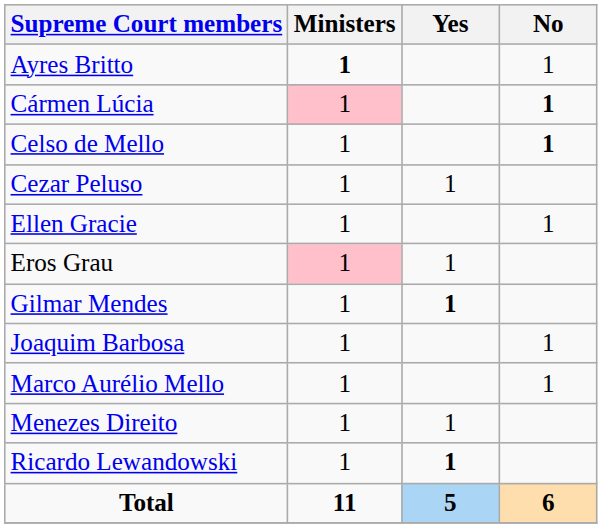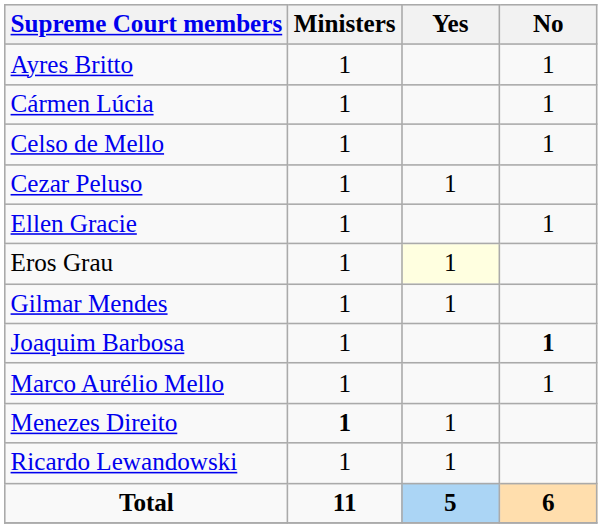(345, 64) bold -> (345, 64) normal
(345, 104) pink background -> (345, 104) no background
(548, 104) bold -> (548, 104) normal
(548, 143) bold -> (548, 143) normal
(345, 263) pink background -> (345, 263) no background
(450, 263) no background -> (450, 263) lightyellow background
(450, 303) bold -> (450, 303) normal
(548, 343) normal -> (548, 343) bold
(345, 422) normal -> (345, 422) bold
(450, 462) bold -> (450, 462) normal
